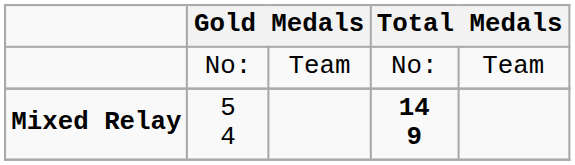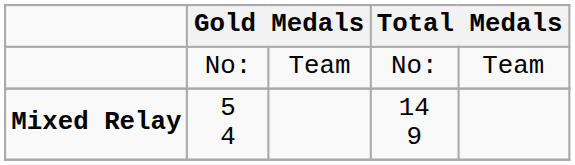(414, 124) bold -> (414, 124) normal
